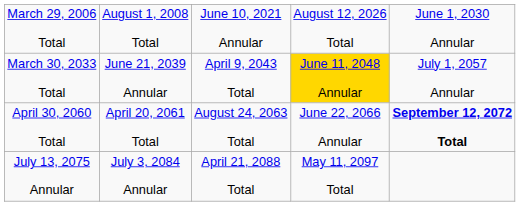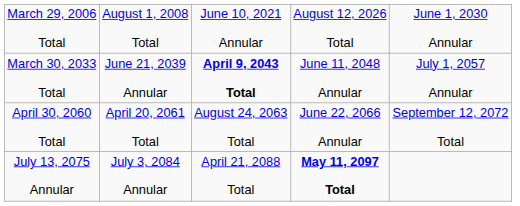(241, 78) normal -> (241, 78) bold
(340, 78) gold background -> (340, 78) no background
(452, 127) bold -> (450, 127) normal
(340, 176) normal -> (340, 176) bold
